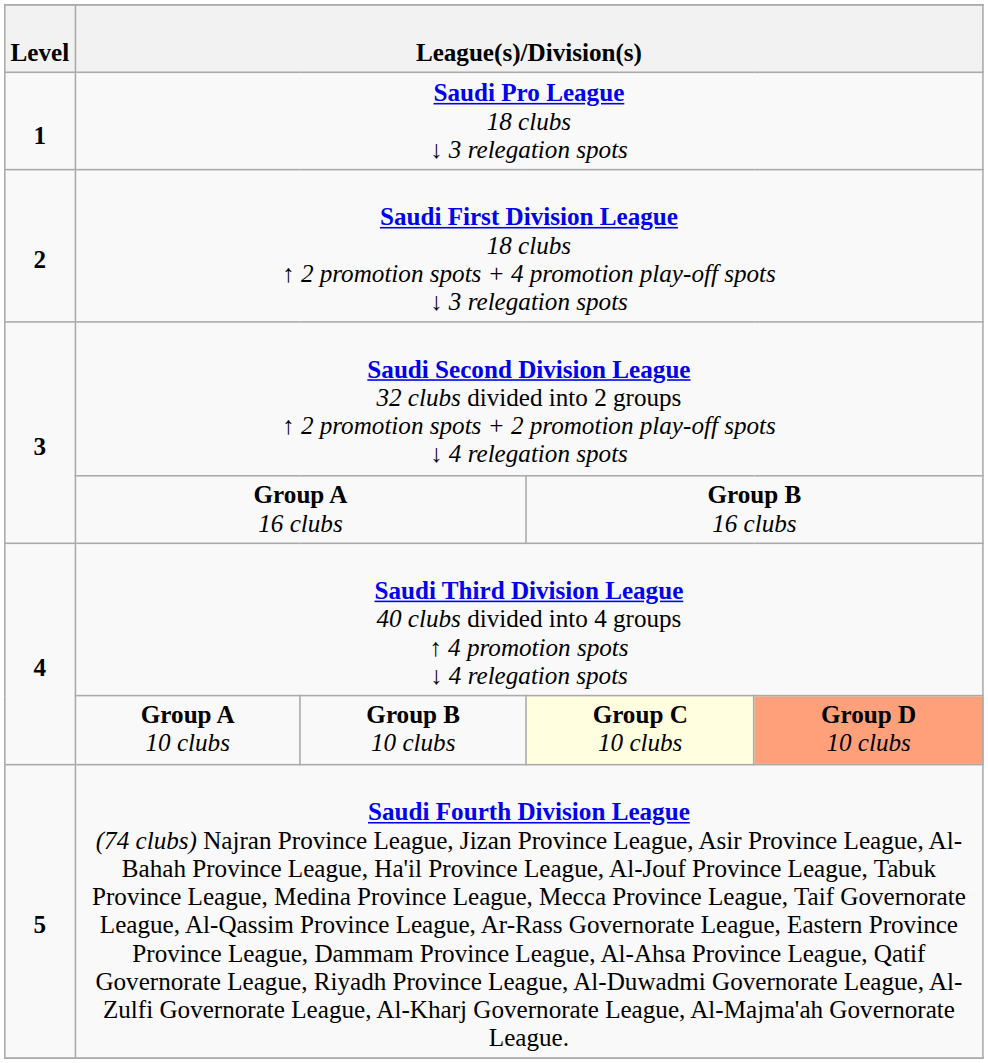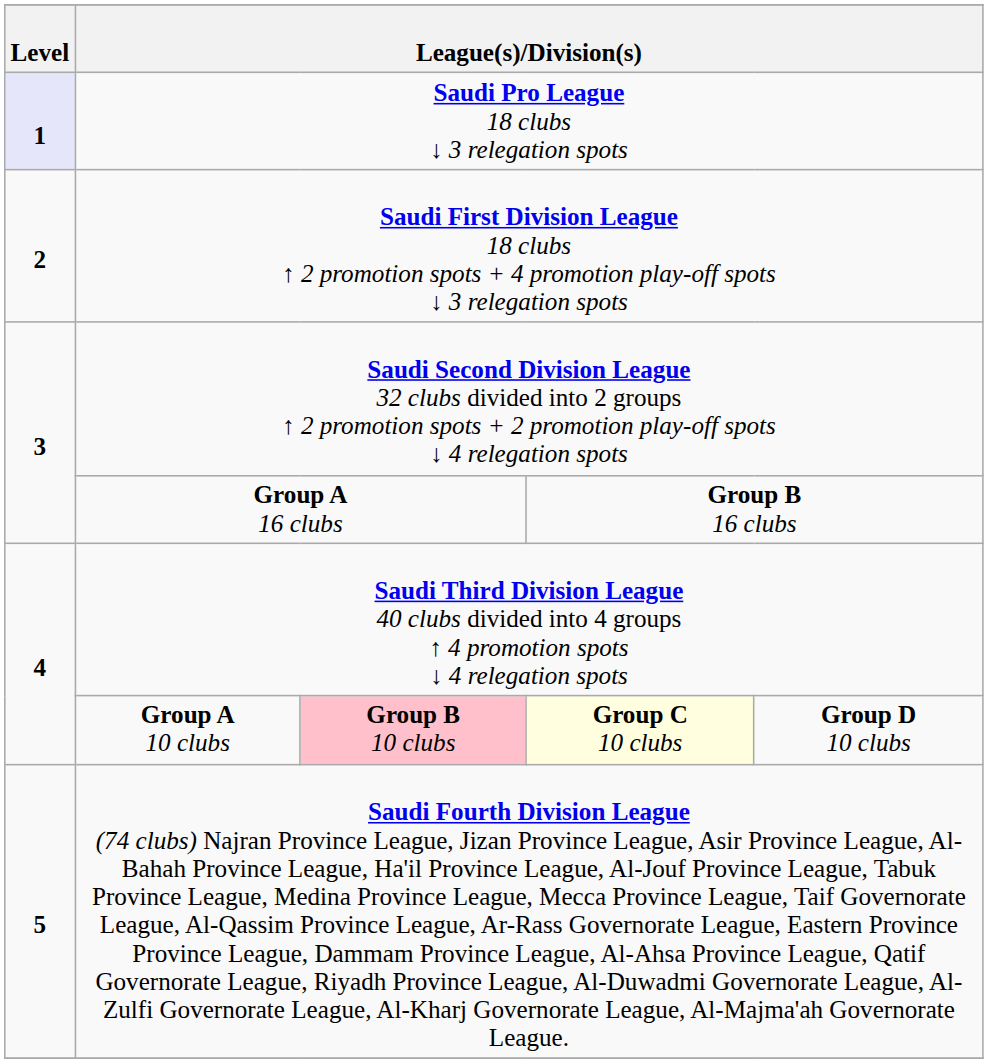(40, 134) no background -> (40, 134) lavender background
(413, 729) no background -> (413, 729) pink background
(869, 729) lightsalmon background -> (869, 729) no background
